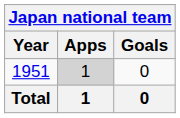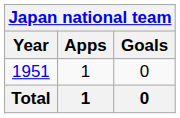(86, 71) lightgrey background -> (86, 71) no background
